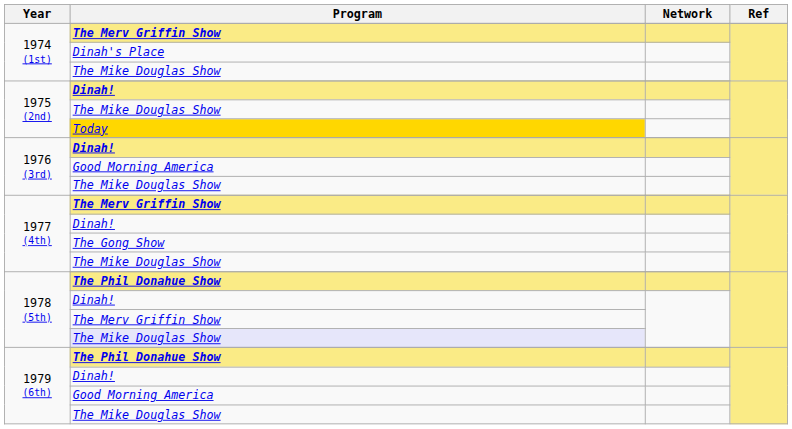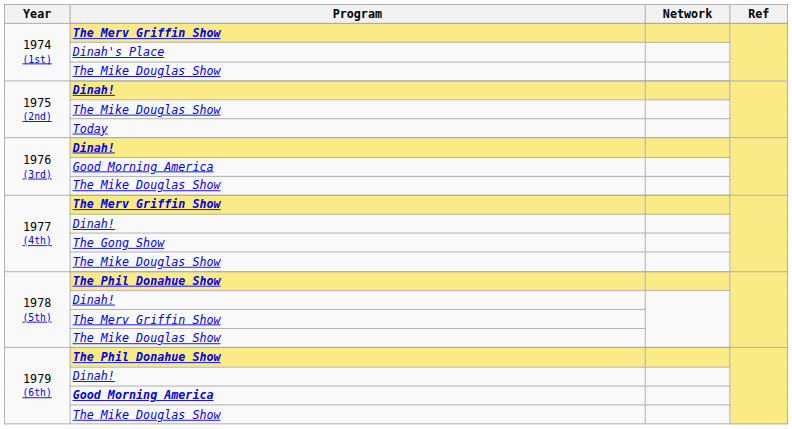(90, 128) gold background -> (90, 128) no background
(147, 338) lavender background -> (147, 338) no background
(143, 395) normal -> (143, 395) bold
